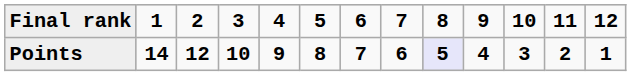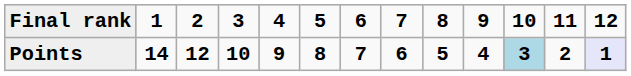(443, 54) lavender background -> (443, 54) no background
(524, 54) no background -> (524, 54) lightblue background
(606, 54) no background -> (606, 54) lavender background
